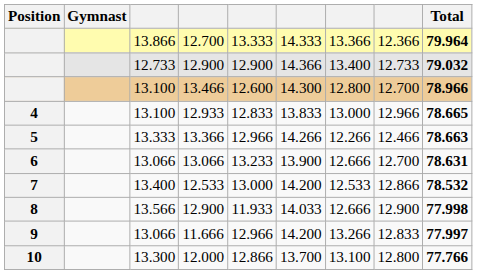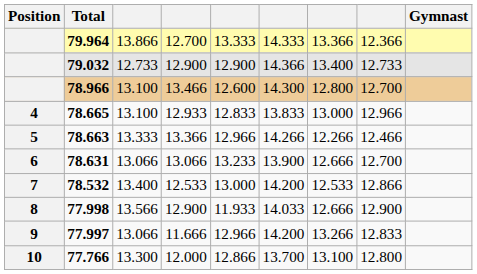columns swapped: (97, 16) <-> (447, 16)
